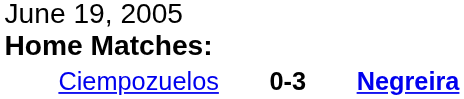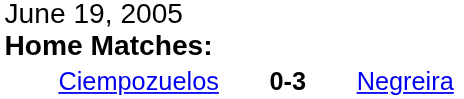(408, 82) bold -> (405, 82) normal
